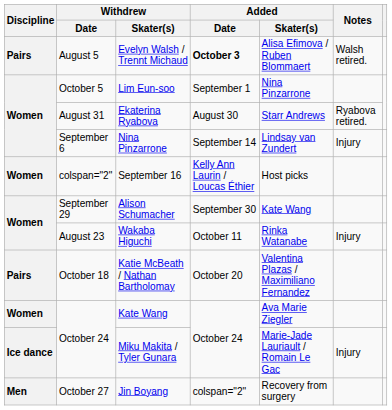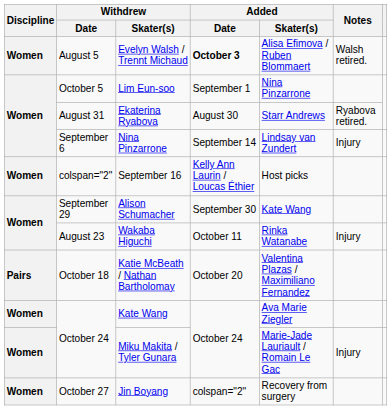(19, 55) Pairs -> (25, 55) Women
(30, 352) Ice dance -> (25, 352) Women
(17, 391) Men -> (25, 391) Women
